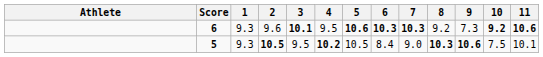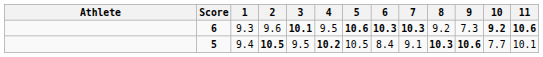(245, 44) 9.3 -> (245, 44) 9.4
(413, 44) 9.0 -> (413, 44) 9.1
(497, 44) 7.5 -> (497, 44) 7.7
